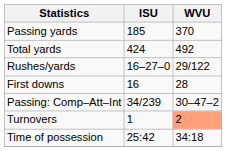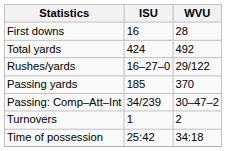rows swapped: (36, 84) <-> (42, 31)
(179, 120) lightsalmon background -> (179, 120) no background
